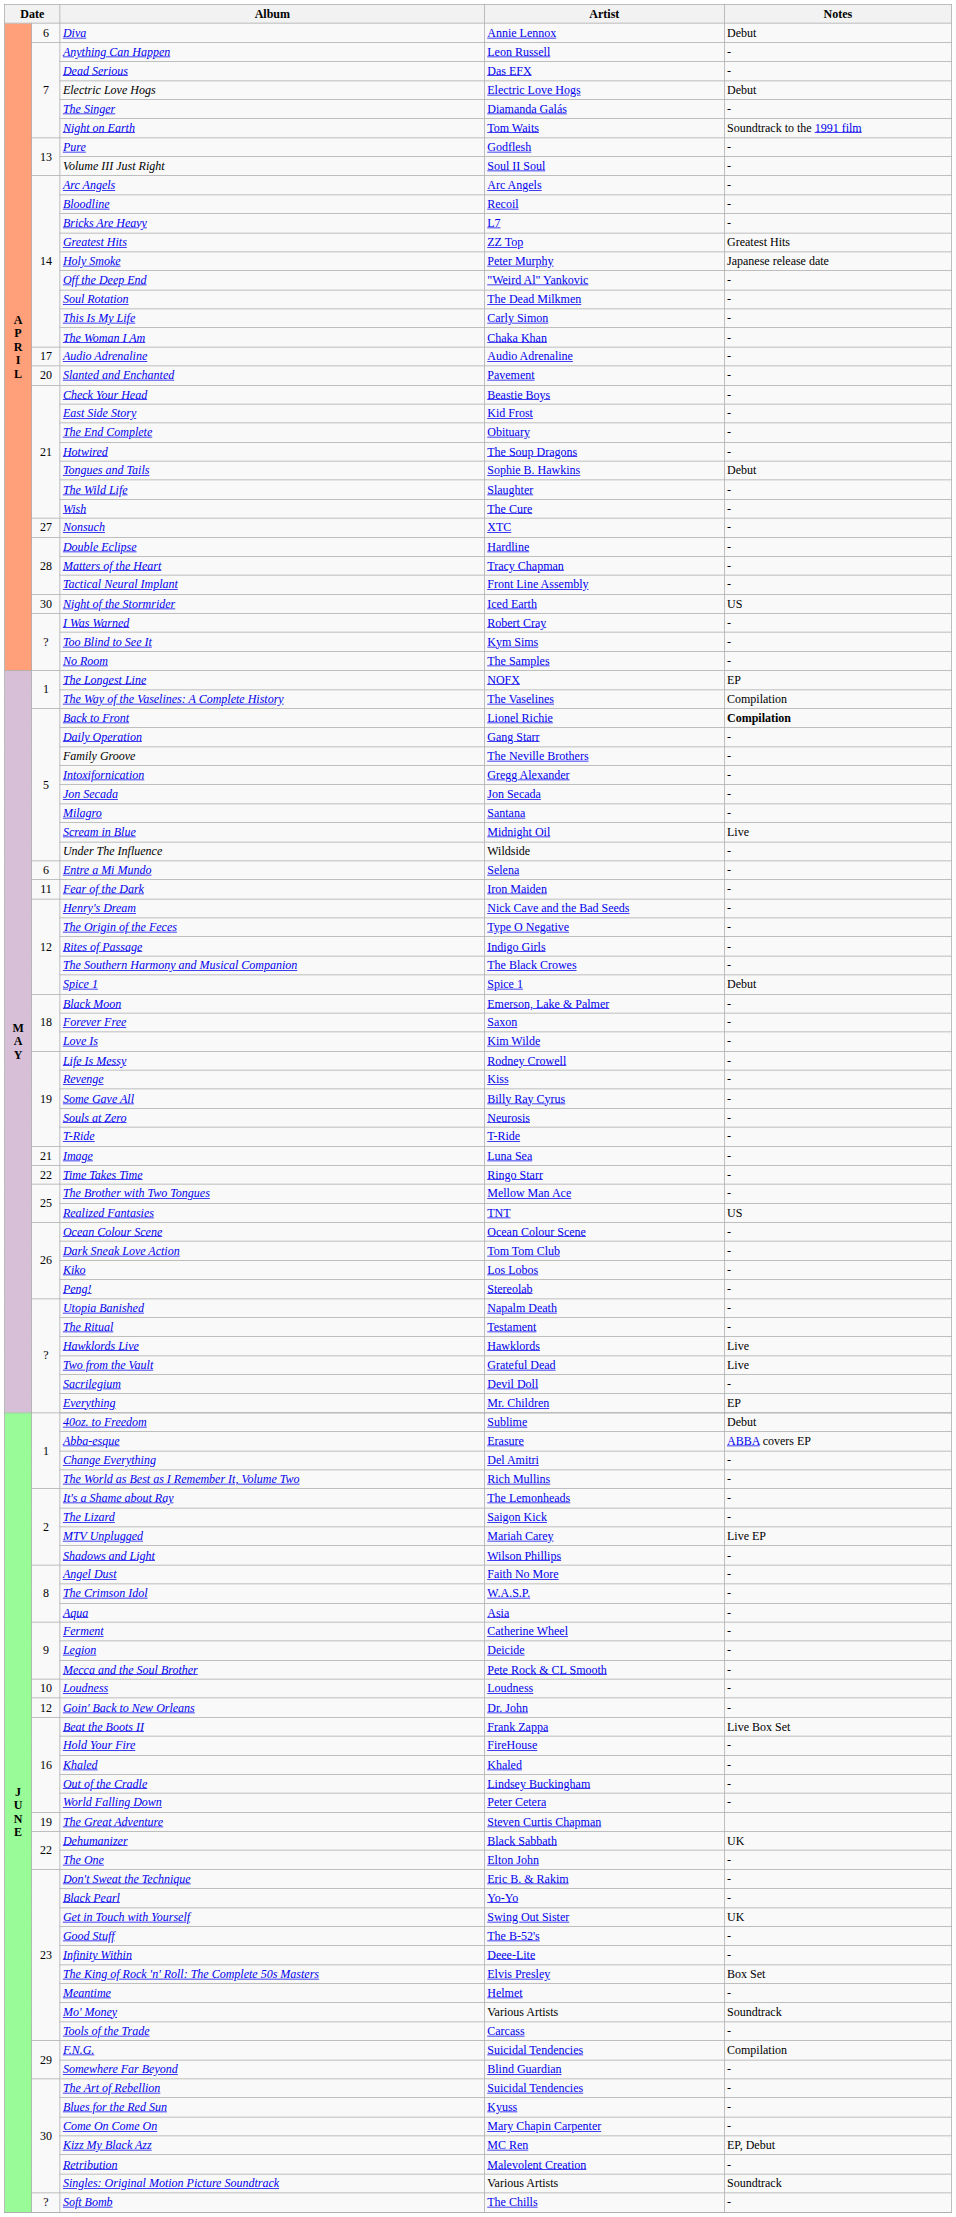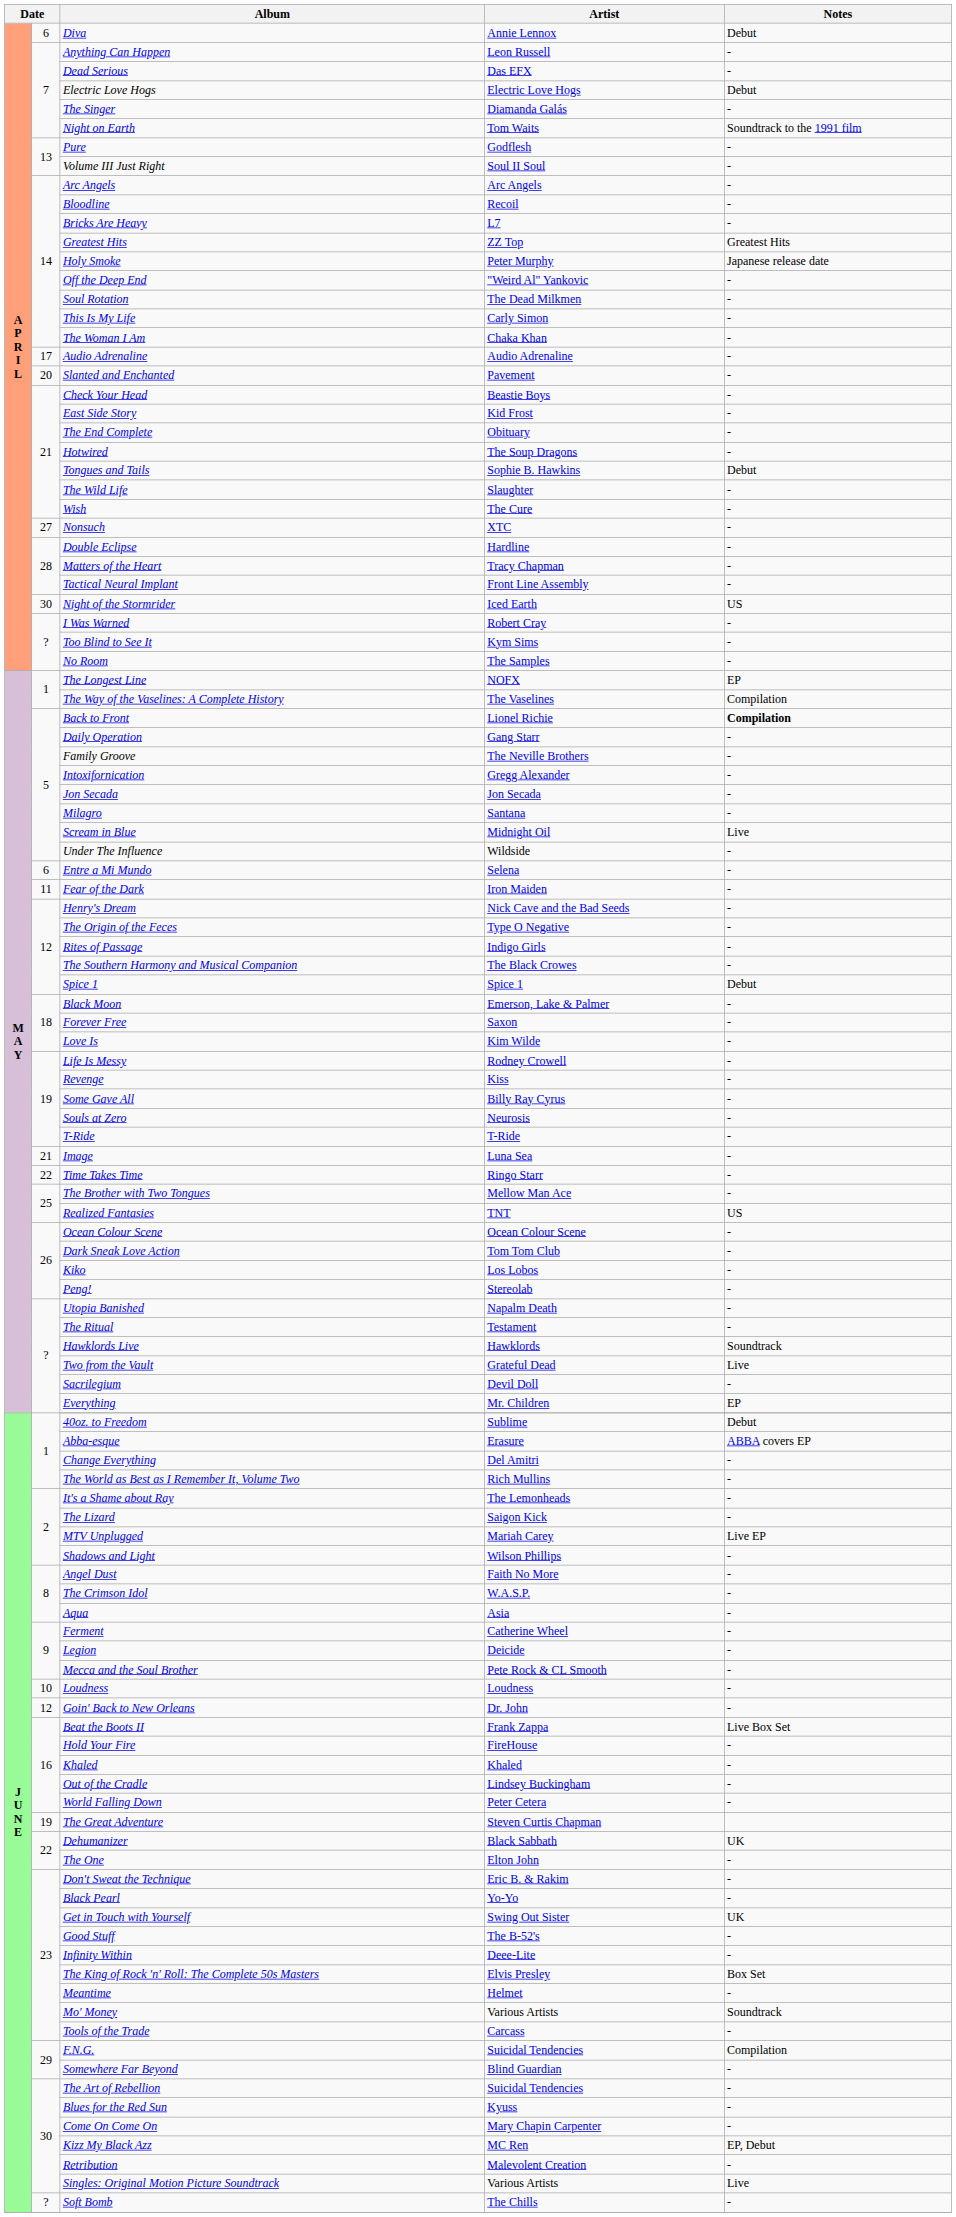(738, 1346) Live -> (754, 1346) Soundtrack
(754, 2183) Soundtrack -> (738, 2183) Live
